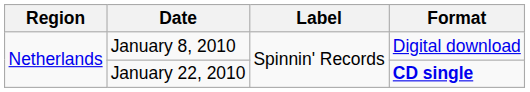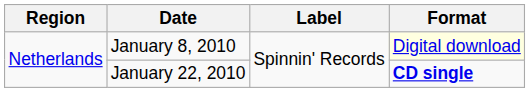(457, 45) no background -> (457, 45) lightyellow background
